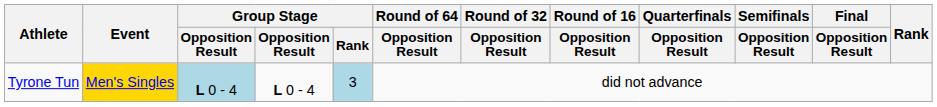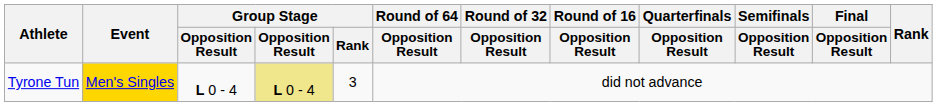(216, 91) lightblue background -> (216, 91) no background
(294, 91) no background -> (294, 91) khaki background
(353, 83) lightblue background -> (353, 83) no background
